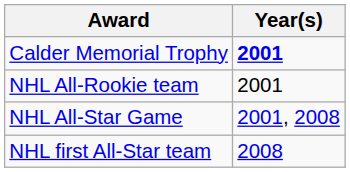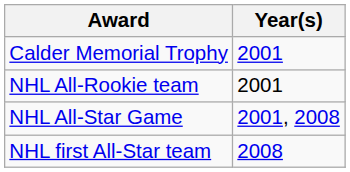(260, 53) bold -> (260, 53) normal
